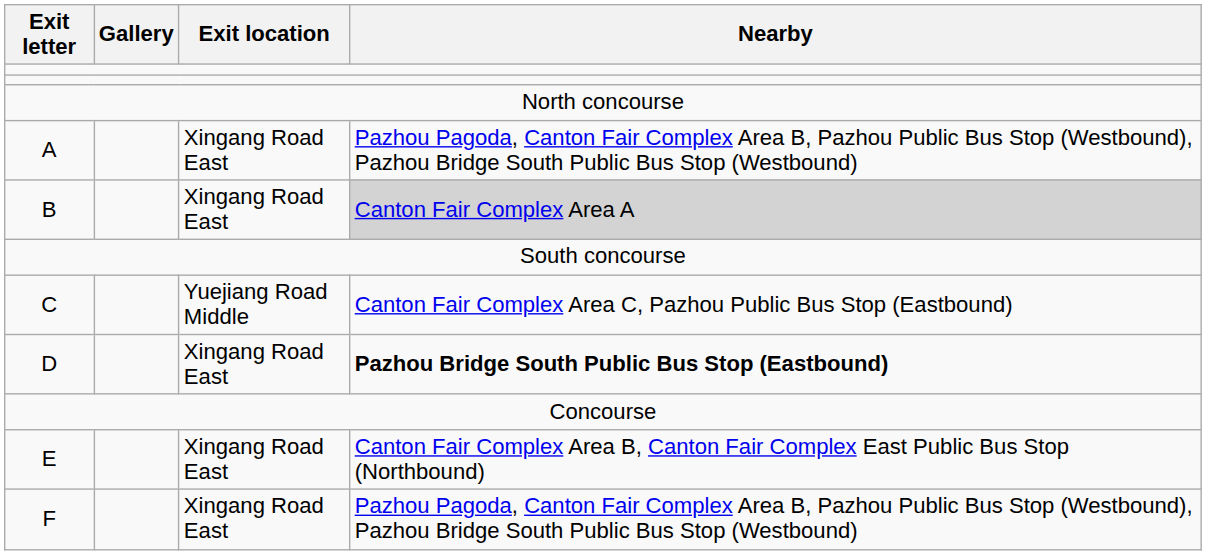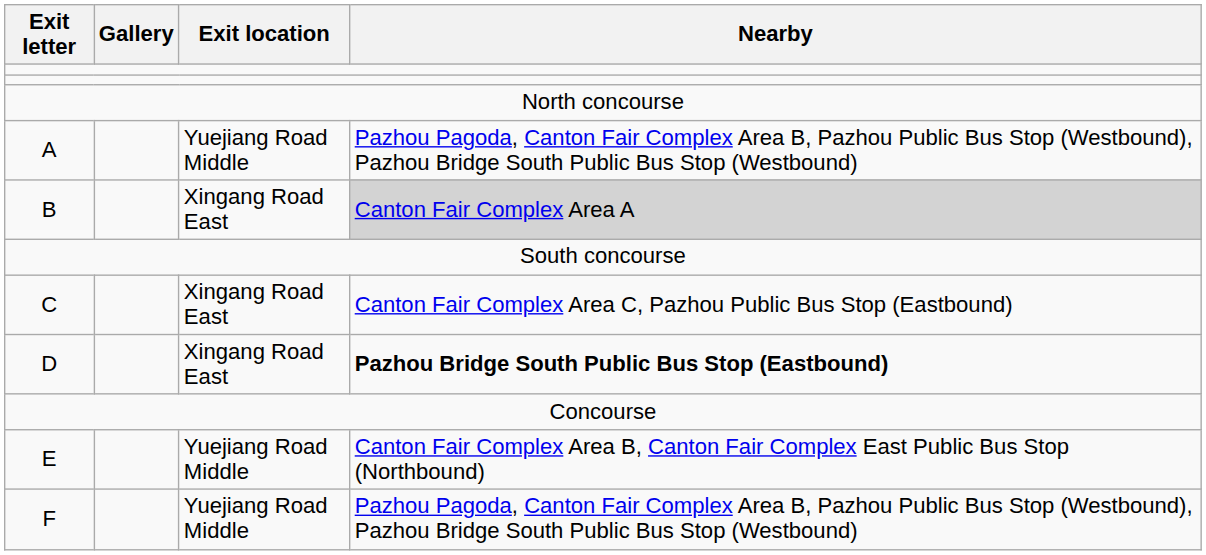(254, 149) Xingang Road East -> (256, 149) Yuejiang Road Middle
(256, 304) Yuejiang Road Middle -> (254, 304) Xingang Road East
(254, 459) Xingang Road East -> (256, 459) Yuejiang Road Middle
(254, 518) Xingang Road East -> (256, 518) Yuejiang Road Middle
